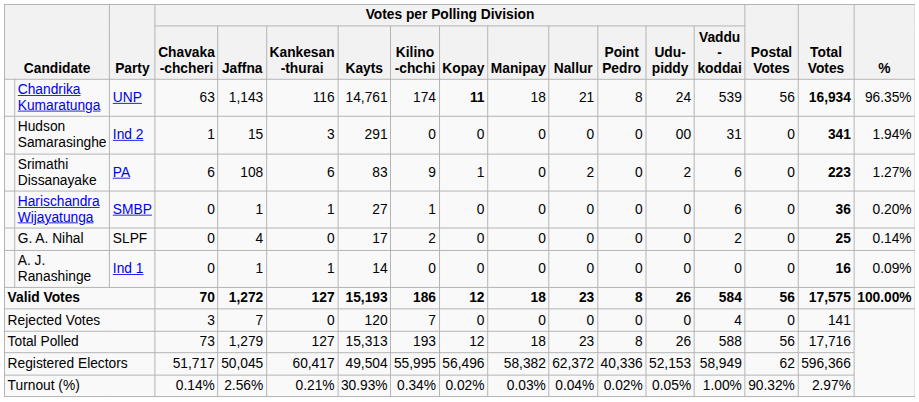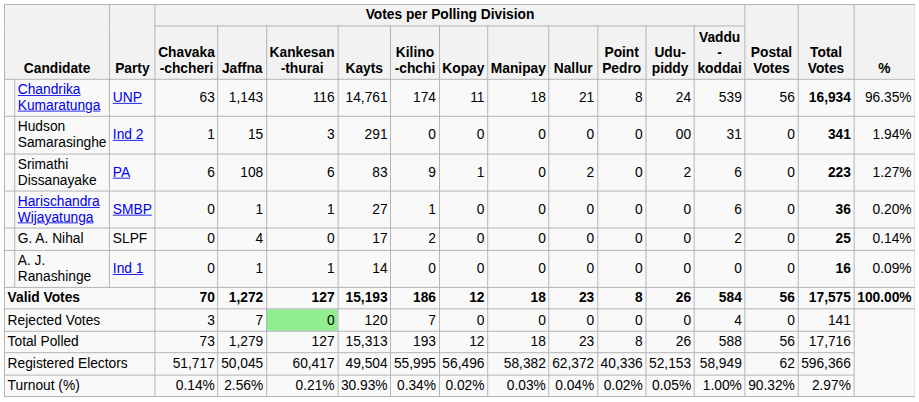(477, 97) bold -> (477, 97) normal
(331, 320) no background -> (331, 320) lightgreen background
